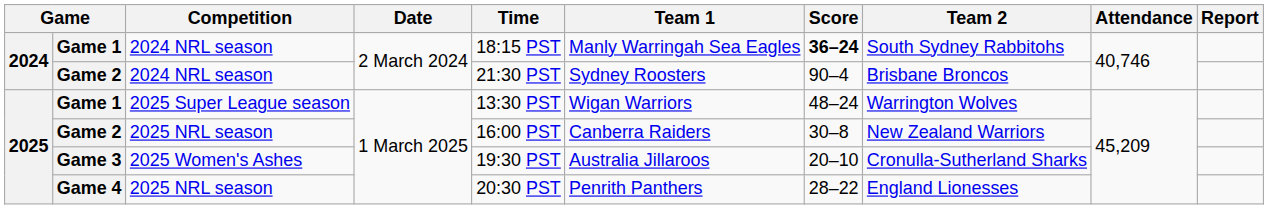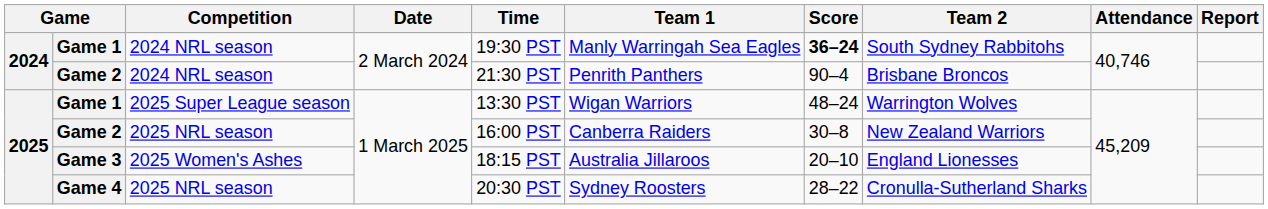(518, 47) 18:15 PST -> (518, 47) 19:30 PST
(637, 75) Sydney Roosters -> (636, 75) Penrith Panthers
(518, 160) 19:30 PST -> (518, 160) 18:15 PST
(977, 160) Cronulla-Sutherland Sharks -> (943, 160) England Lionesses
(636, 189) Penrith Panthers -> (637, 189) Sydney Roosters
(943, 189) England Lionesses -> (977, 189) Cronulla-Sutherland Sharks
